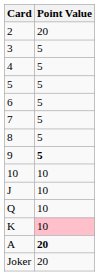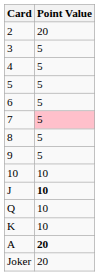(40, 119) no background -> (40, 119) pink background
(40, 155) bold -> (40, 155) normal
(43, 191) normal -> (43, 191) bold
(43, 226) pink background -> (43, 226) no background
